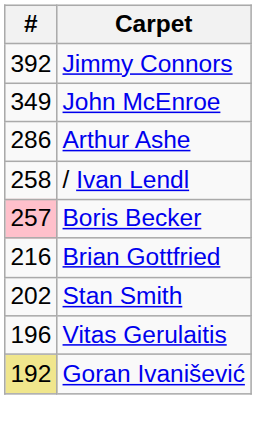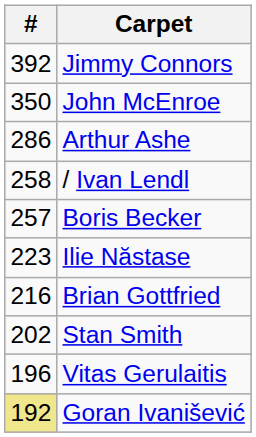(31, 102) 349 -> (31, 102) 350
(31, 218) pink background -> (31, 218) no background
+ row: (126, 257)
